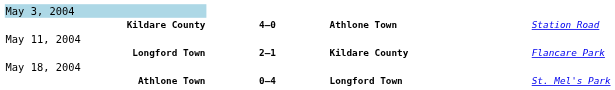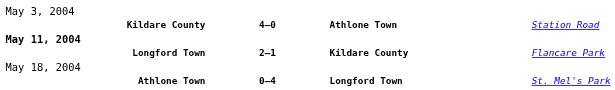(40, 11) lightblue background -> (40, 11) no background
(43, 39) normal -> (43, 39) bold
